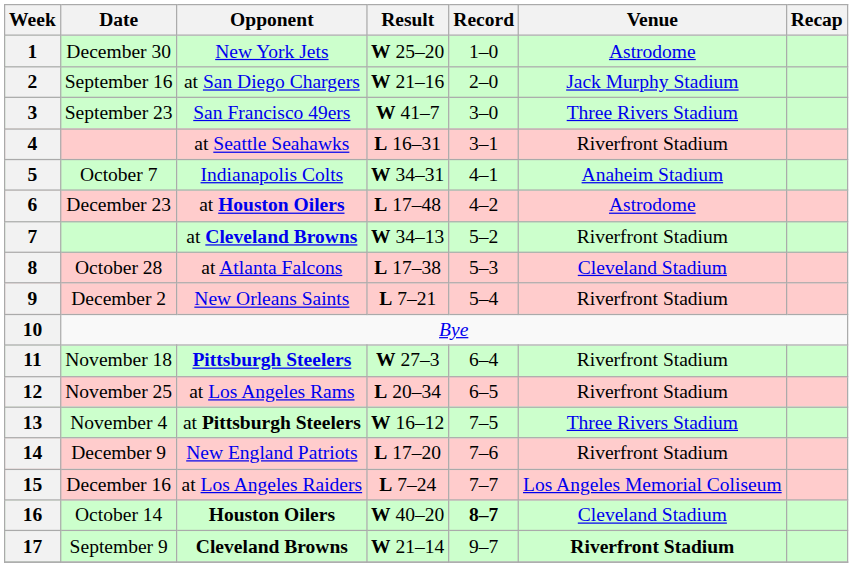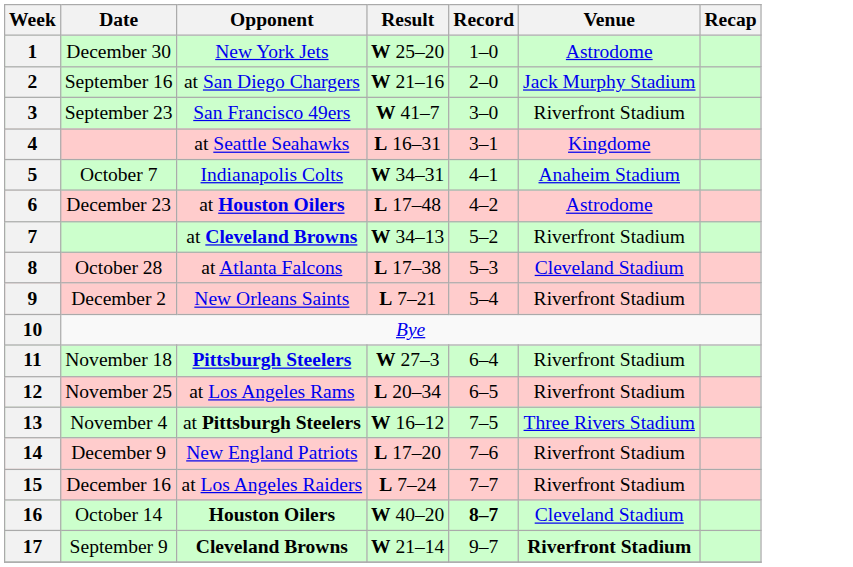(652, 112) Three Rivers Stadium -> (609, 112) Riverfront Stadium
(652, 143) Riverfront Stadium -> (609, 143) Kingdome
(652, 484) Los Angeles Memorial Coliseum -> (609, 484) Riverfront Stadium
